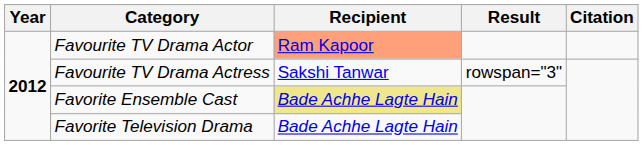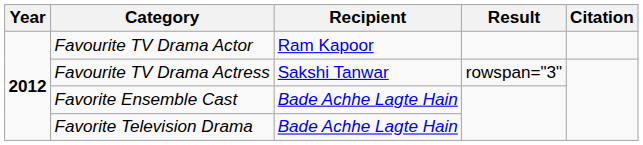(326, 45) lightsalmon background -> (326, 45) no background
(368, 99) khaki background -> (368, 99) no background
